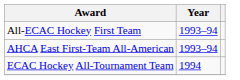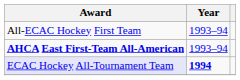(90, 48) normal -> (95, 48) bold
(90, 65) no background -> (90, 65) lavender background
(190, 65) normal -> (200, 65) bold
